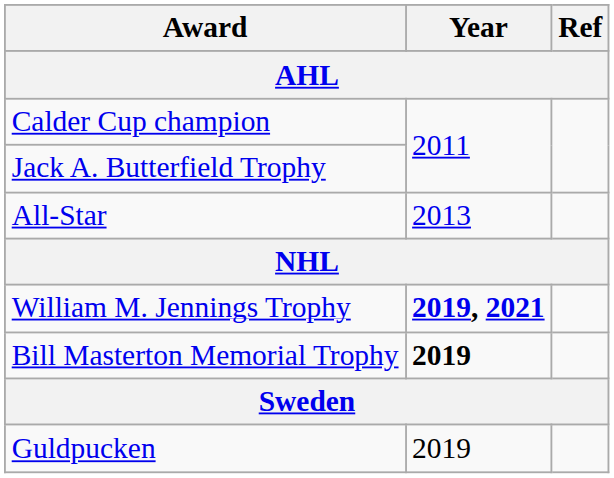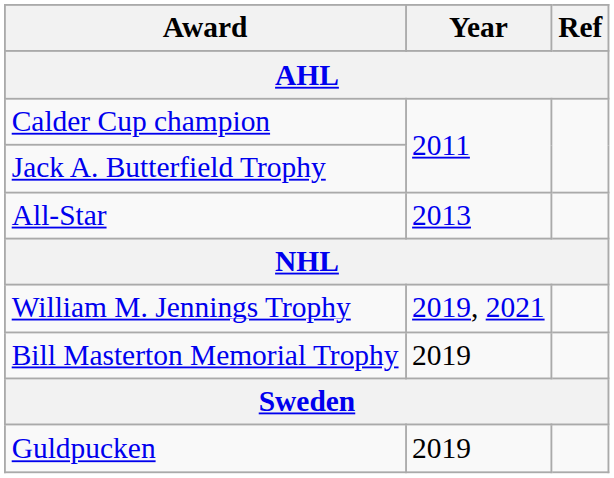(478, 307) bold -> (478, 307) normal
(442, 354) bold -> (442, 354) normal
